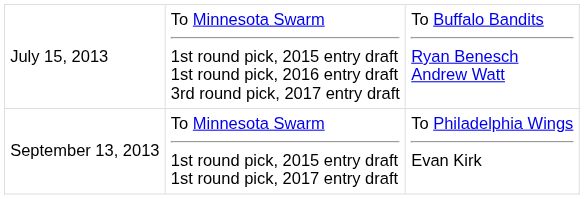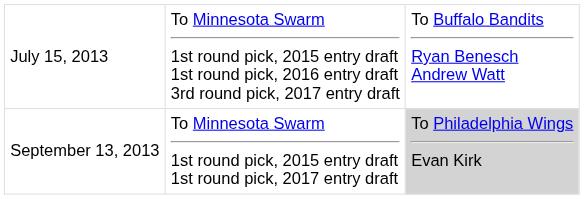(492, 142) no background -> (492, 142) lightgrey background
